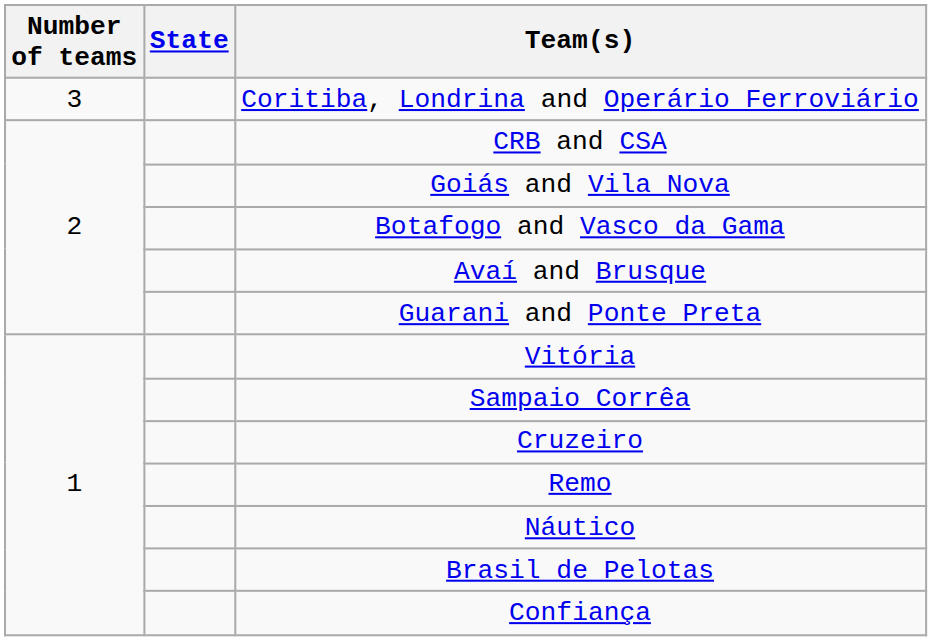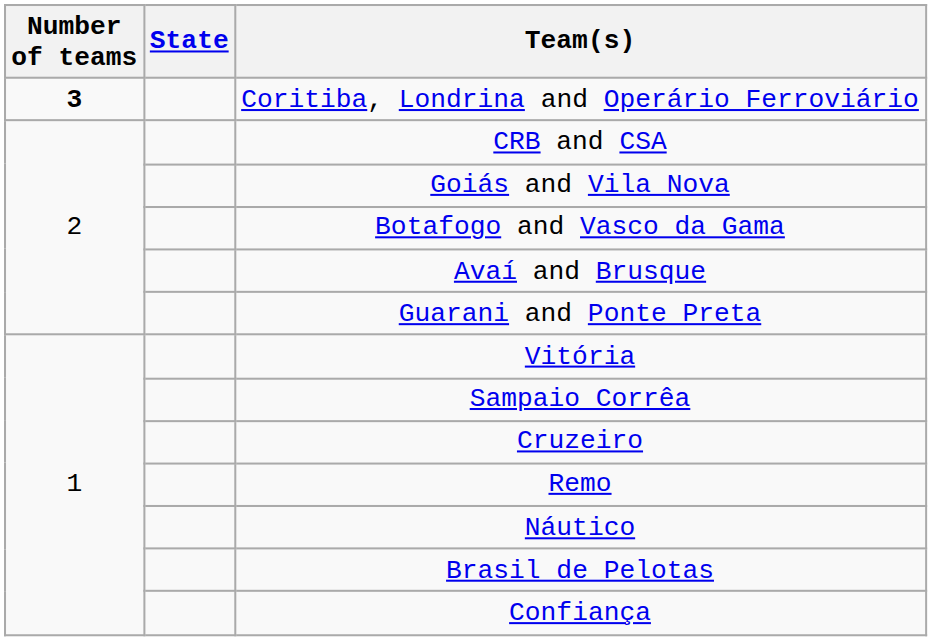(74, 100) normal -> (74, 100) bold
